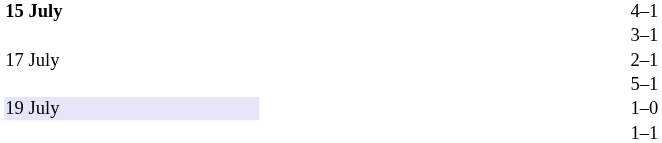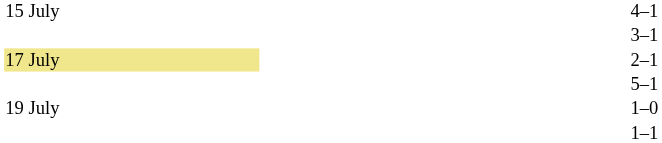(34, 11) bold -> (32, 11) normal
(32, 59) no background -> (32, 59) khaki background
(32, 108) lavender background -> (32, 108) no background
